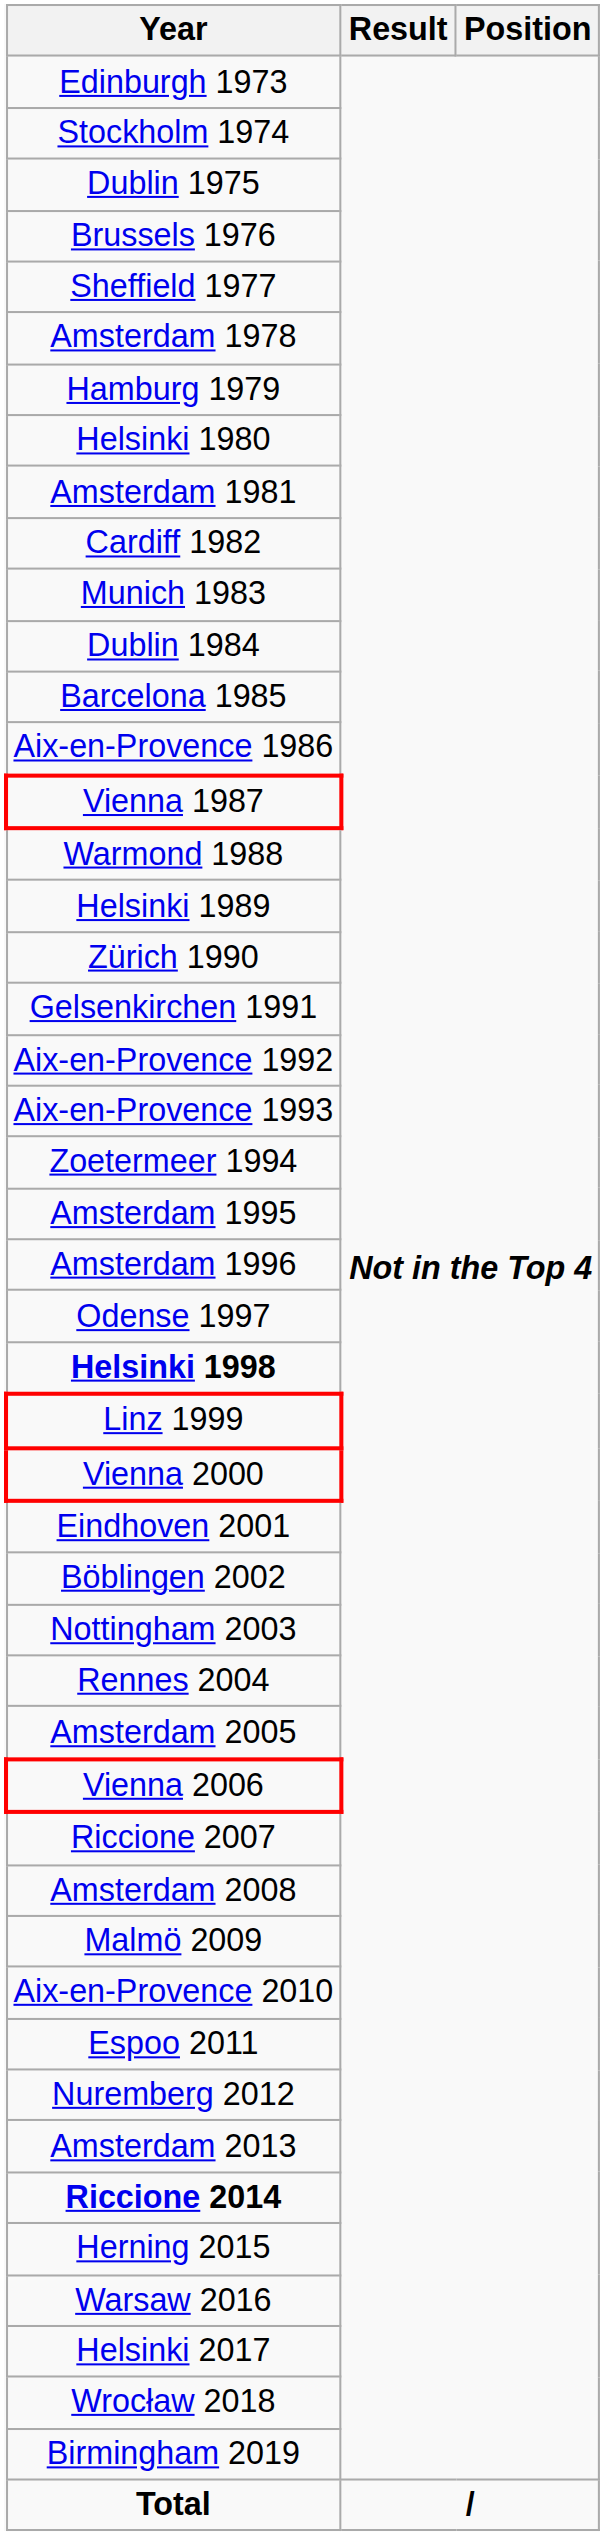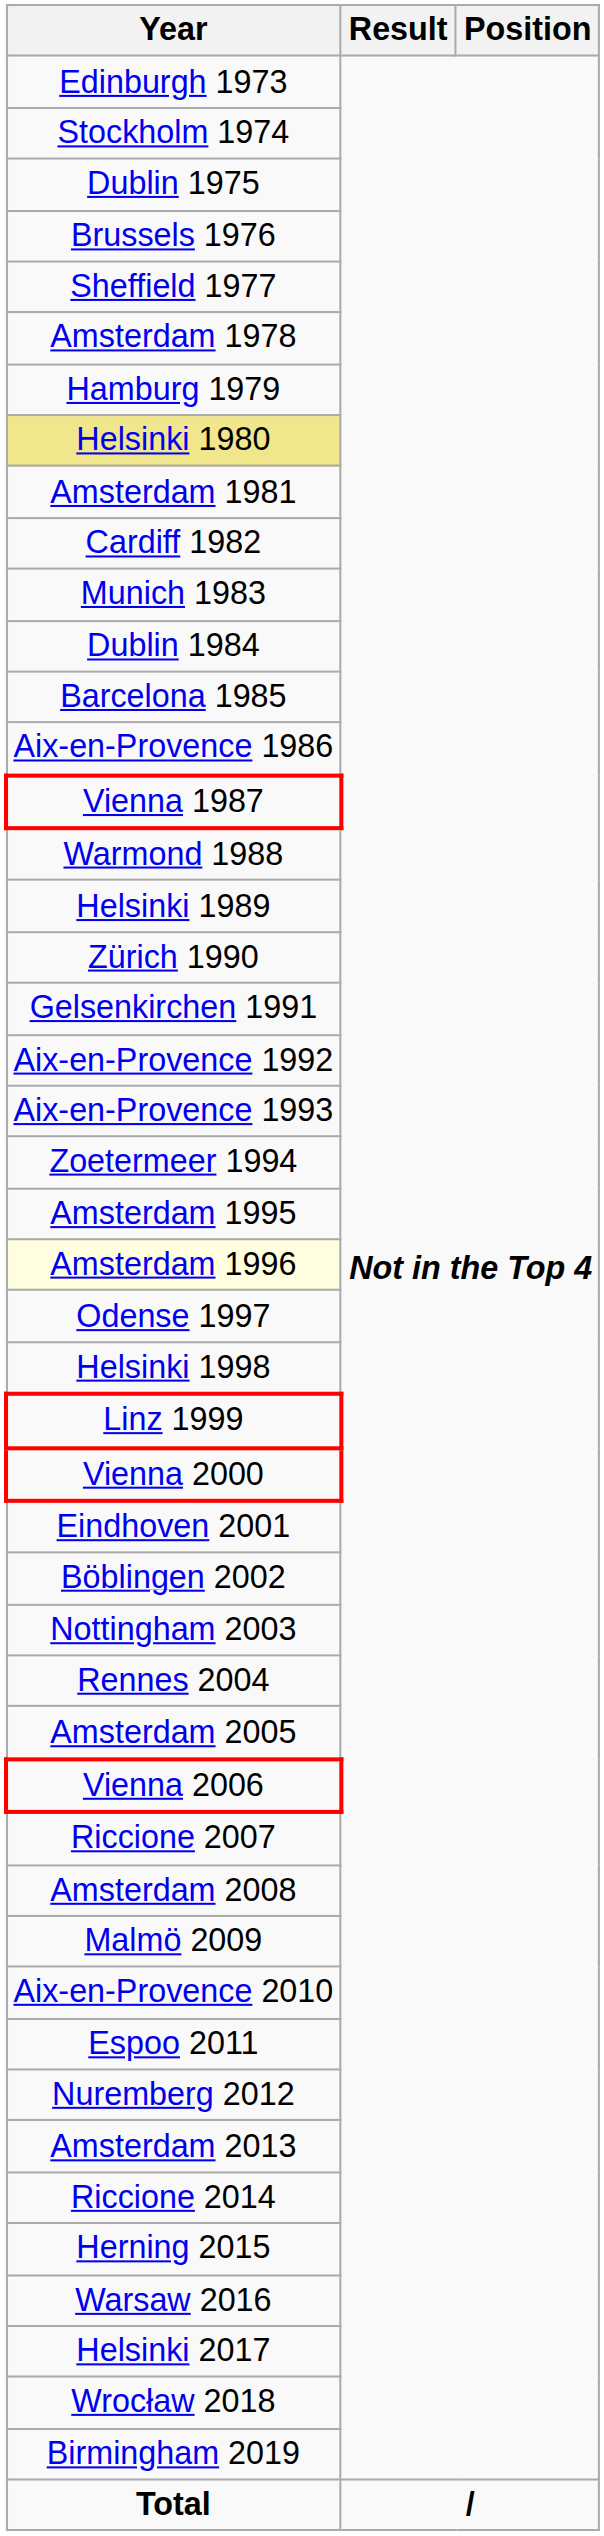(173, 440) no background -> (173, 440) khaki background
(173, 1264) no background -> (173, 1264) lightyellow background
(173, 1366) bold -> (173, 1366) normal
(173, 2197) bold -> (173, 2197) normal
